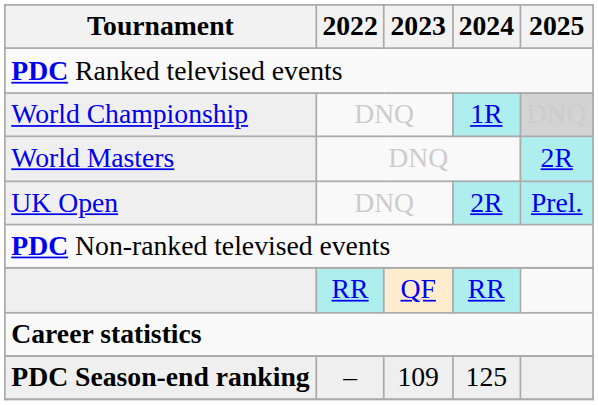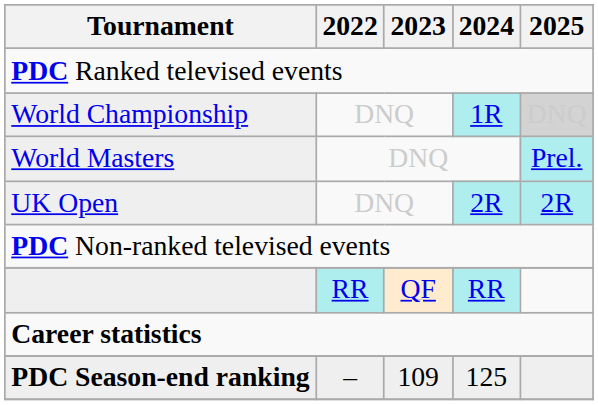(557, 158) 2R -> (557, 158) Prel.
(557, 202) Prel. -> (557, 202) 2R
